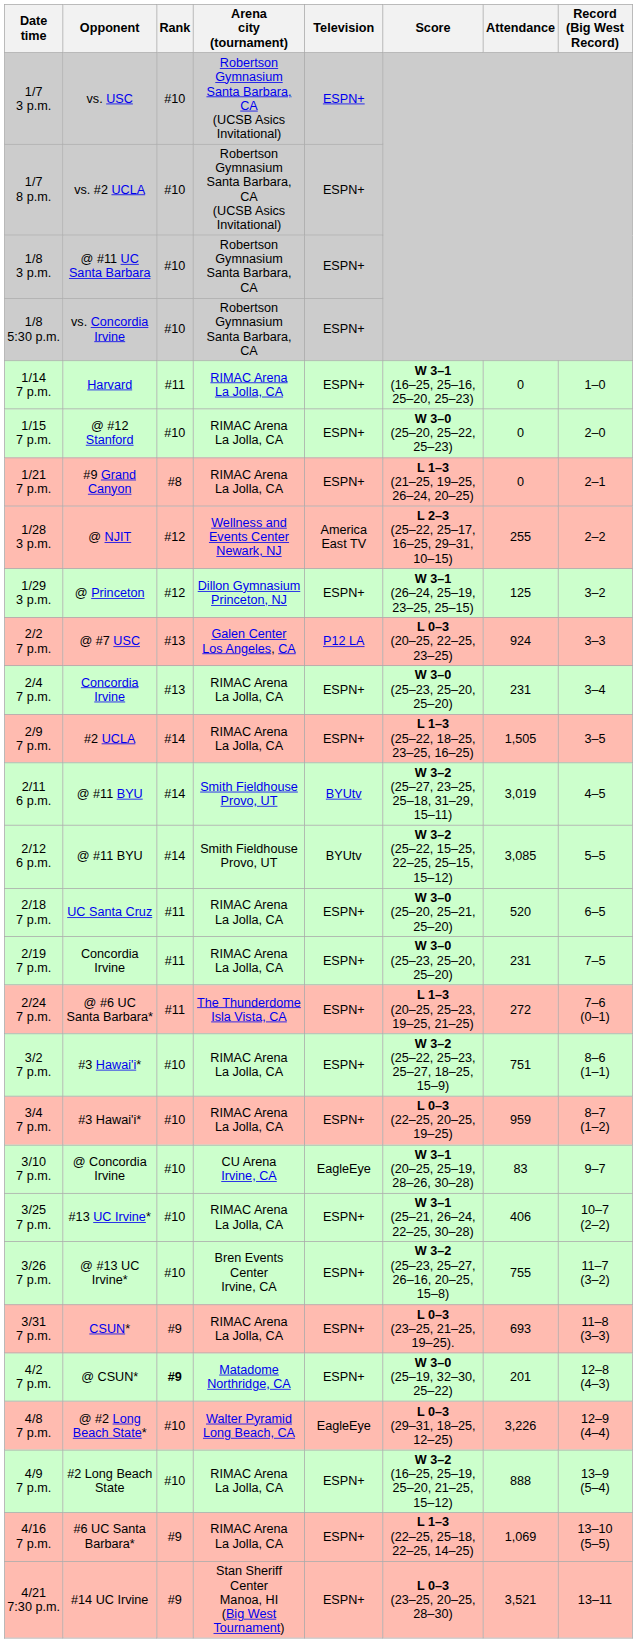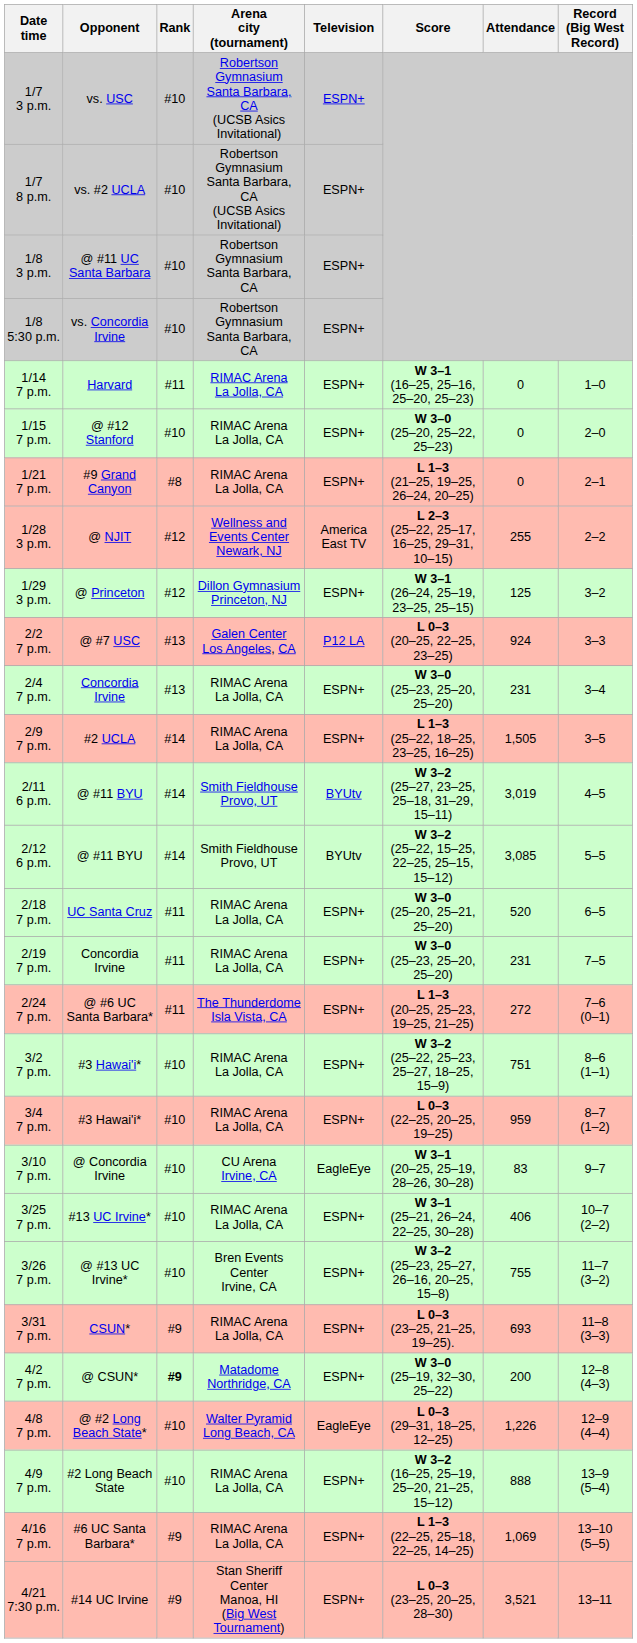(521, 1377) 201 -> (521, 1377) 200
(521, 1425) 3,226 -> (521, 1425) 1,226
